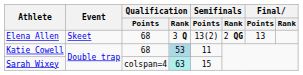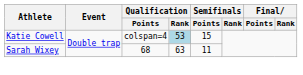- row: (33, 37)
(146, 50) 68 -> (146, 37) colspan=4
(206, 50) 11 -> (206, 37) 15
(146, 63) colspan=4 -> (146, 50) 68
(180, 63) paleturquoise background -> (180, 50) no background
(206, 63) 15 -> (206, 50) 11
